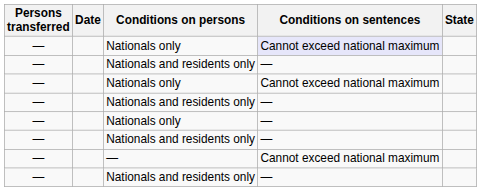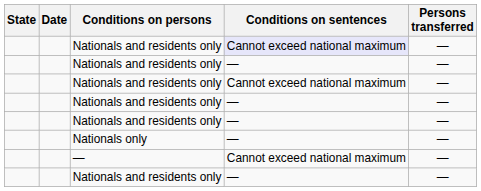columns swapped: (459, 20) <-> (38, 20)
(143, 45) Nationals only -> (147, 45) Nationals and residents only
(143, 83) Nationals only -> (147, 83) Nationals and residents only
(143, 121) Nationals only -> (147, 121) Nationals and residents only
(181, 139) Nationals and residents only -> (110, 139) Nationals only
